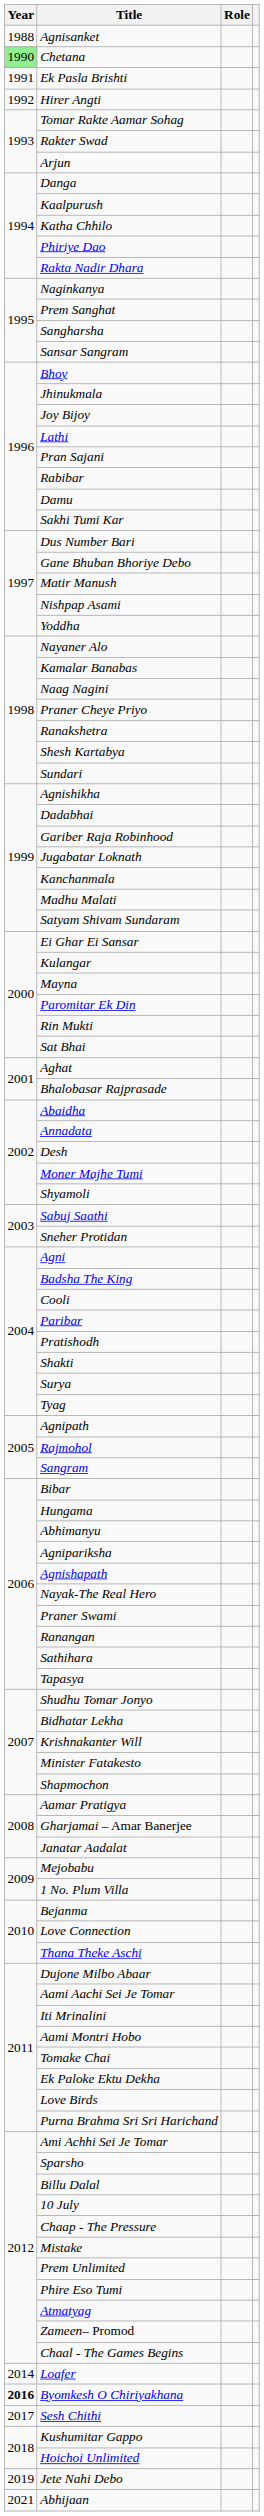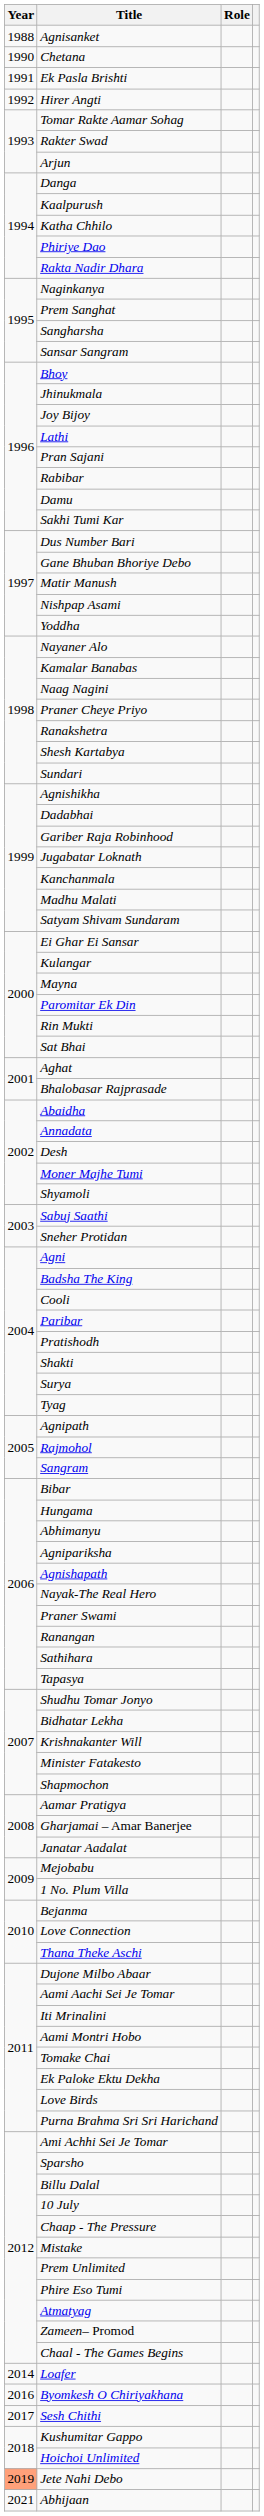(21, 57) lightgreen background -> (21, 57) no background
(21, 2394) bold -> (21, 2394) normal
(21, 2479) no background -> (21, 2479) lightsalmon background
